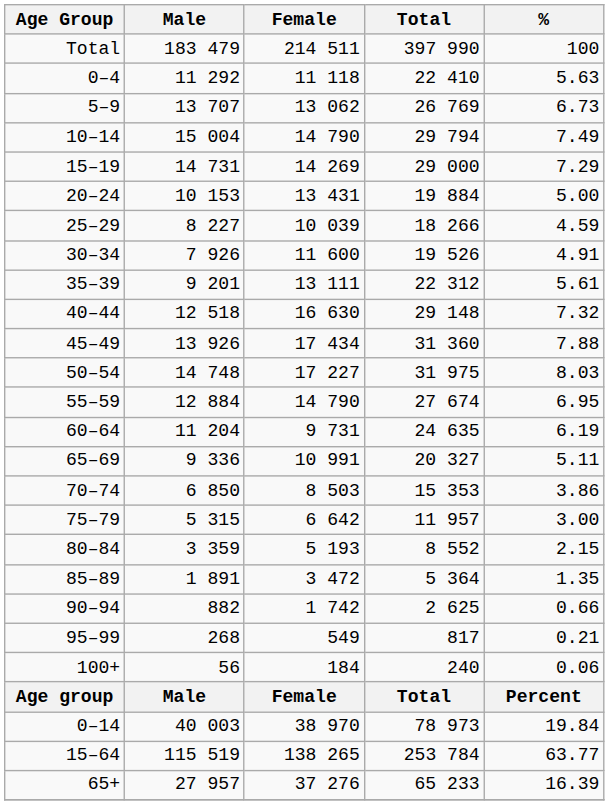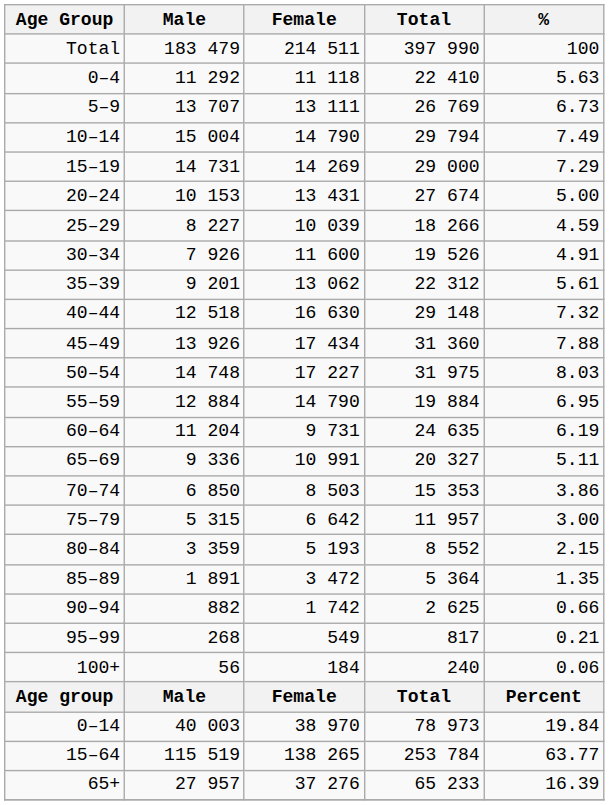(327, 108) 13 062 -> (327, 108) 13 111
(447, 196) 19 884 -> (447, 196) 27 674
(327, 284) 13 111 -> (327, 284) 13 062
(447, 402) 27 674 -> (447, 402) 19 884
